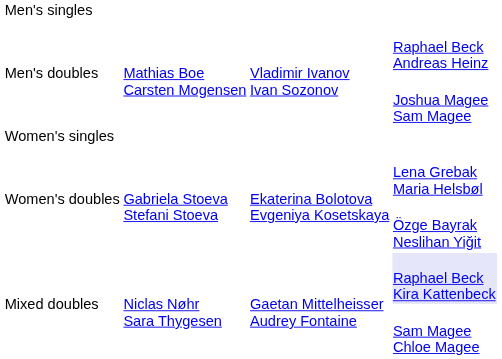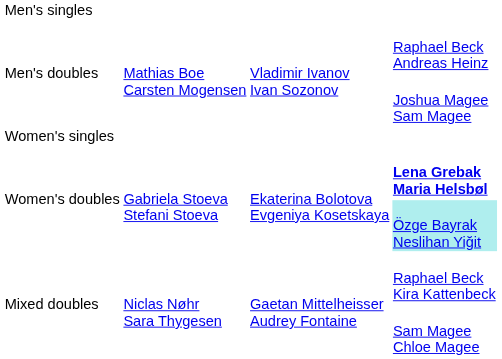(438, 181) normal -> (440, 181) bold
(437, 233) no background -> (437, 233) paleturquoise background
(444, 286) lavender background -> (444, 286) no background
